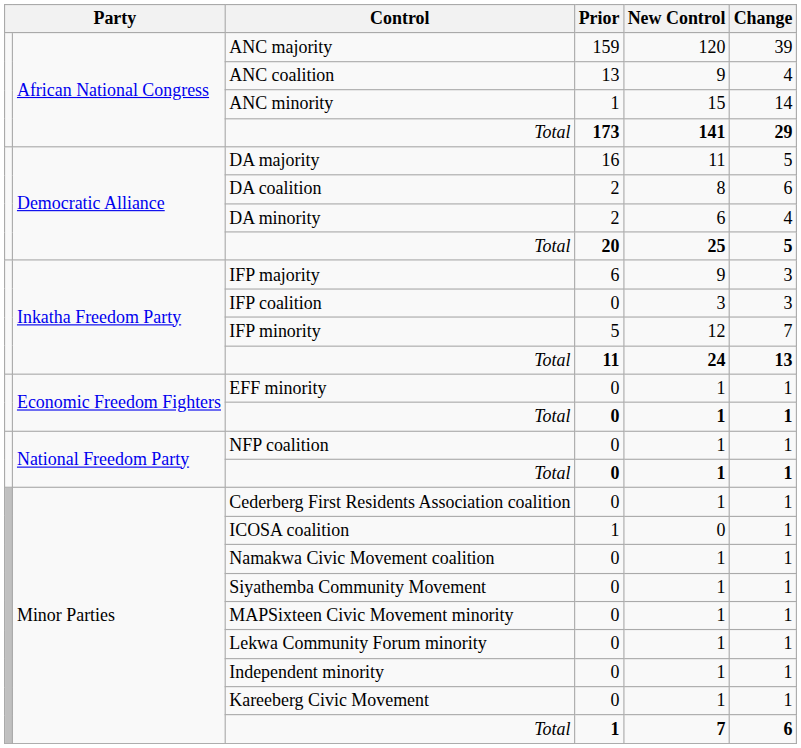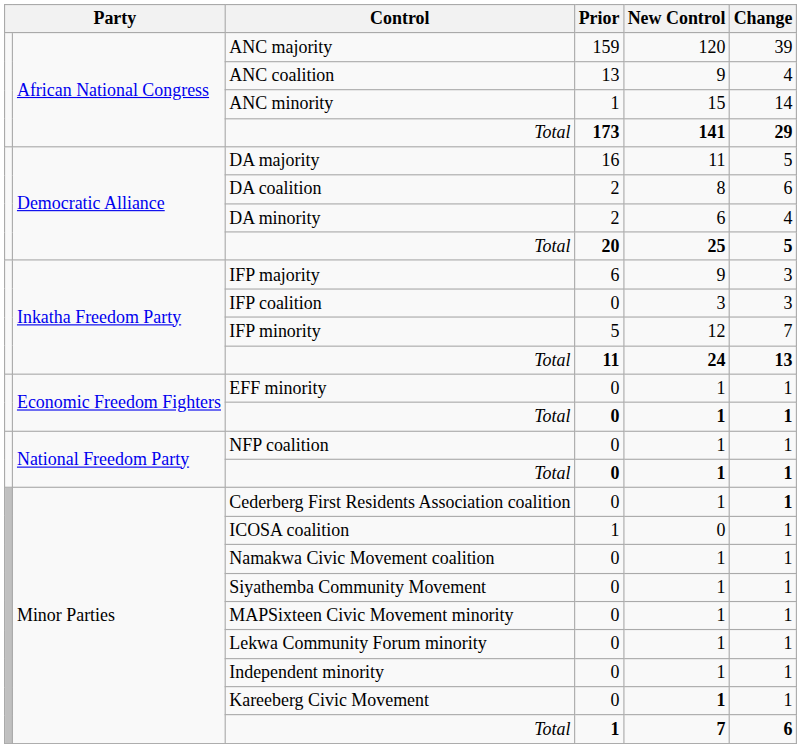(788, 501) normal -> (788, 501) bold
(721, 700) normal -> (721, 700) bold
